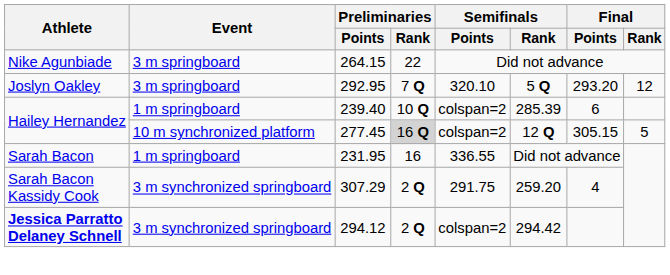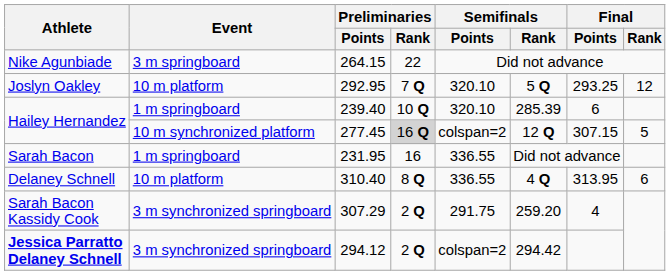(186, 86) 3 m springboard -> (178, 86) 10 m platform
(595, 86) 293.20 -> (595, 86) 293.25
(472, 109) colspan=2 -> (472, 109) 320.10
(595, 132) 305.15 -> (595, 132) 307.15
+ row: (363, 179)
